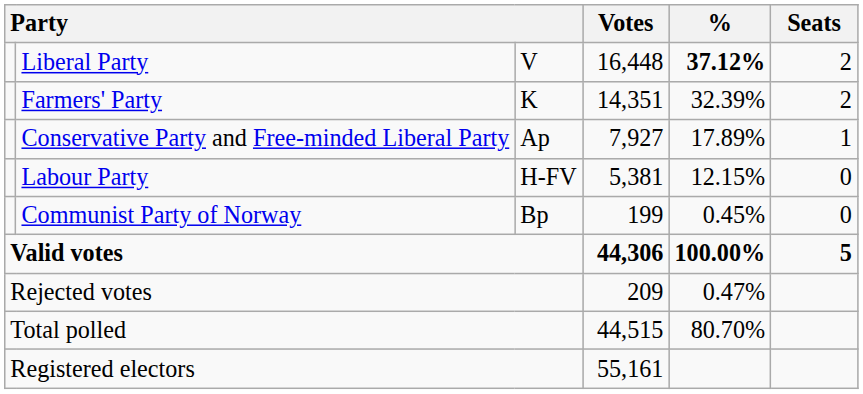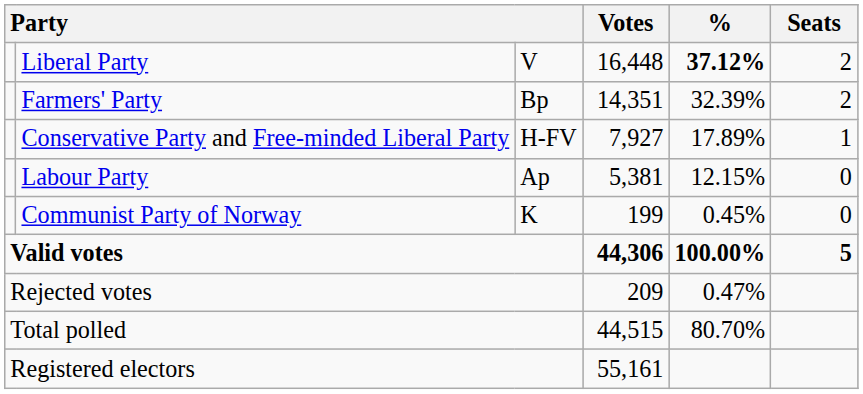(529, 100) K -> (534, 100) Bp
(535, 138) Ap -> (549, 138) H-FV
(549, 176) H-FV -> (535, 176) Ap
(534, 215) Bp -> (529, 215) K
